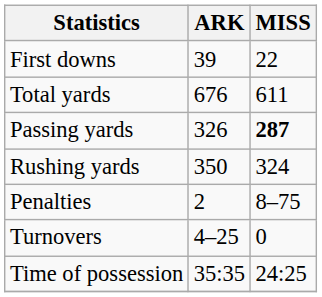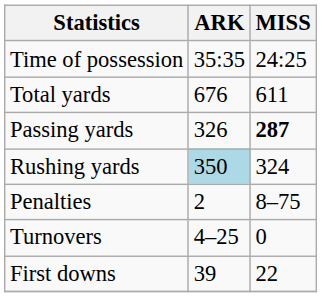rows swapped: (63, 58) <-> (97, 273)
(211, 166) no background -> (211, 166) lightblue background
